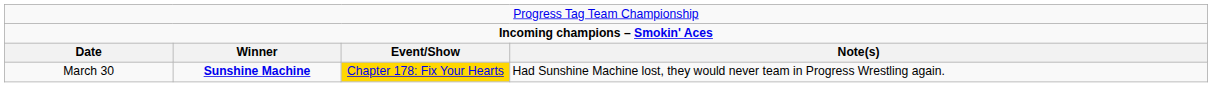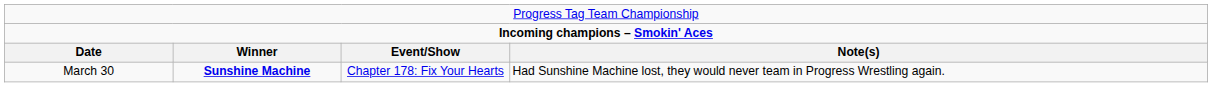(425, 71) gold background -> (425, 71) no background
